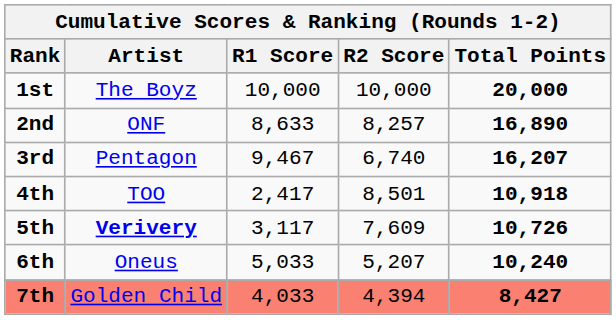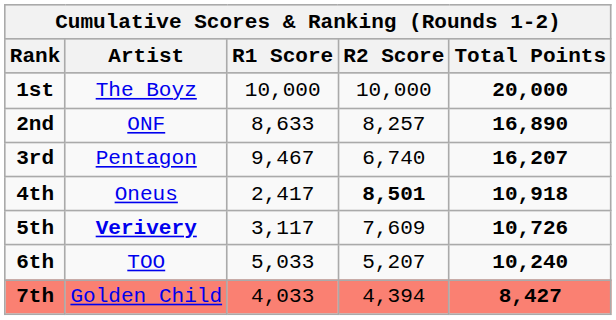(146, 194) TOO -> (146, 194) Oneus
(394, 194) normal -> (394, 194) bold
(146, 262) Oneus -> (146, 262) TOO
